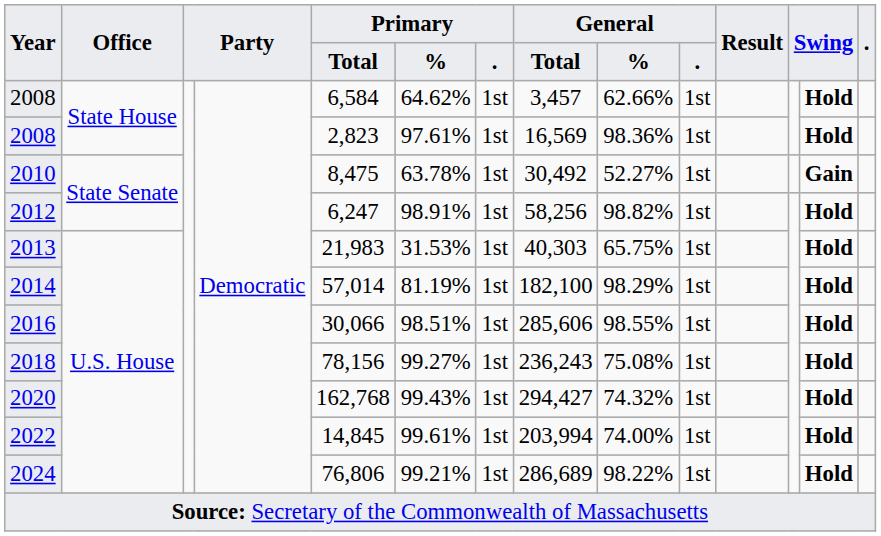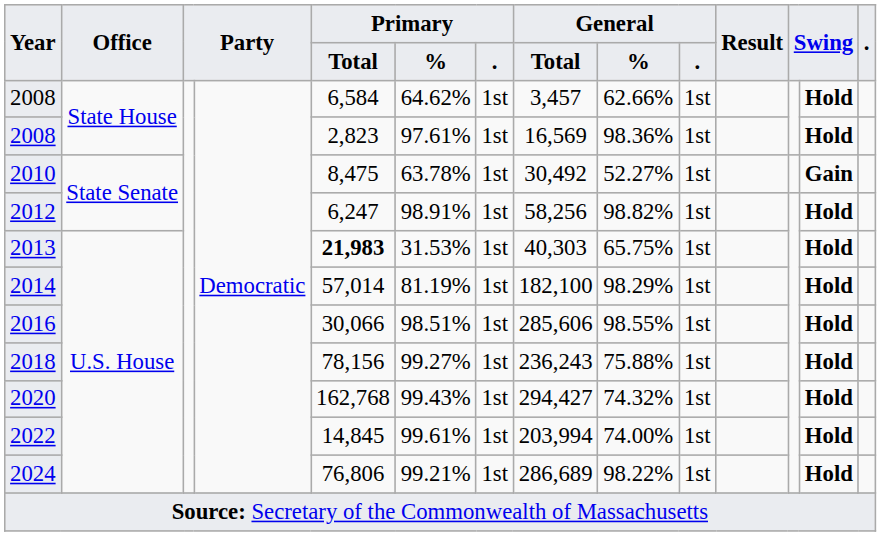(353, 248) normal -> (353, 248) bold
(638, 361) 75.08% -> (638, 361) 75.88%
